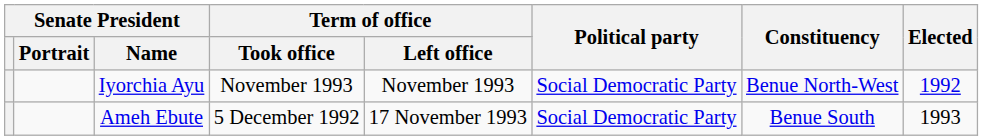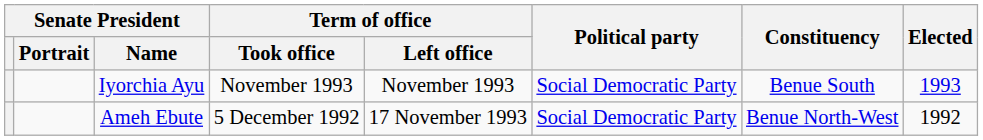(822, 85) Benue North-West -> (822, 85) Benue South
(940, 85) 1992 -> (940, 85) 1993
(822, 118) Benue South -> (822, 118) Benue North-West
(940, 118) 1993 -> (940, 118) 1992
